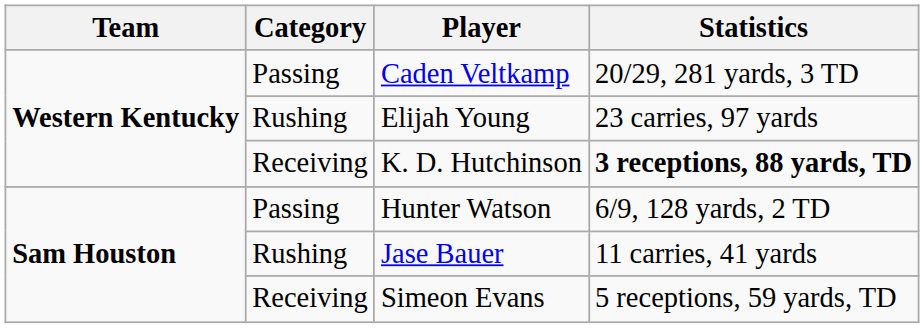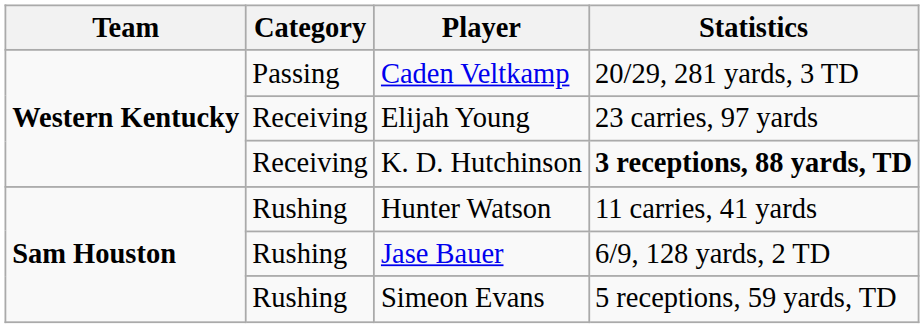(300, 117) Rushing -> (310, 117) Receiving
(296, 208) Passing -> (300, 208) Rushing
(713, 208) 6/9, 128 yards, 2 TD -> (706, 208) 11 carries, 41 yards
(706, 253) 11 carries, 41 yards -> (713, 253) 6/9, 128 yards, 2 TD
(310, 298) Receiving -> (300, 298) Rushing
